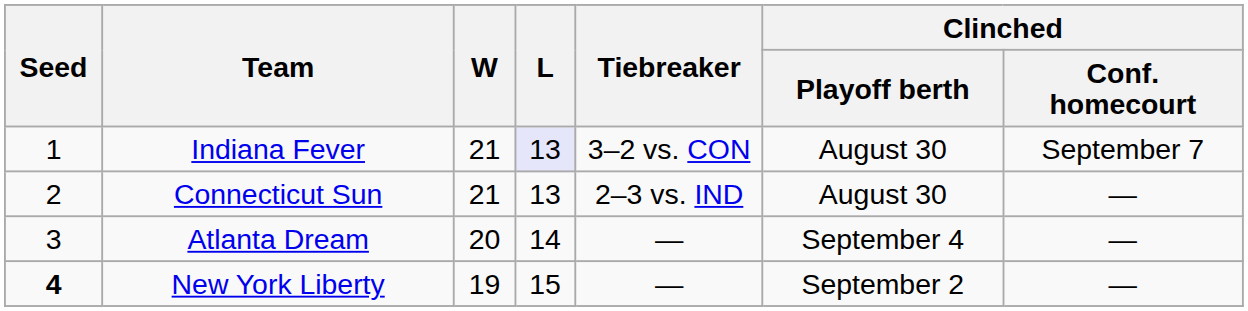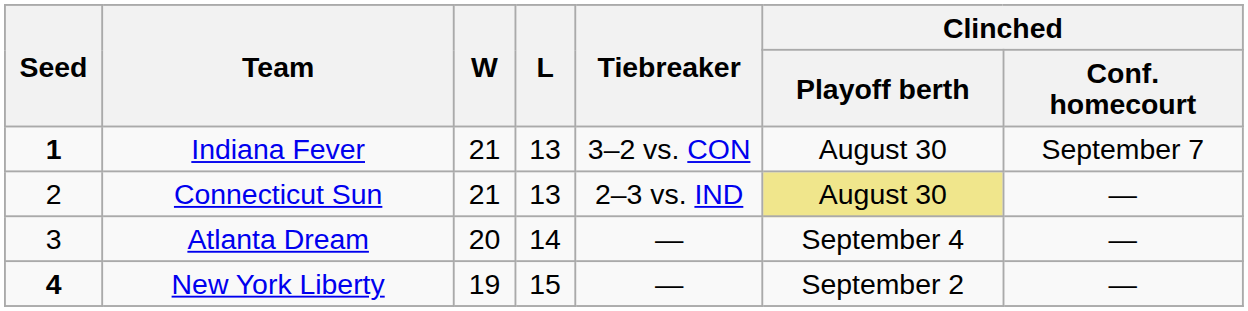(54, 149) normal -> (54, 149) bold
(545, 149) lavender background -> (545, 149) no background
(883, 194) no background -> (883, 194) khaki background
